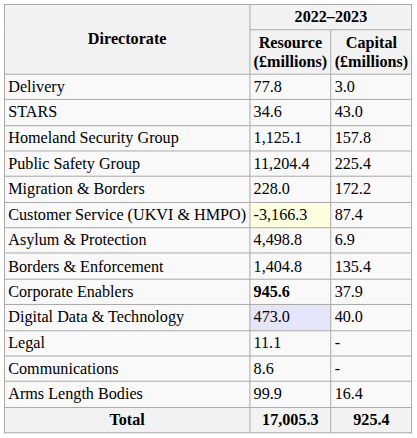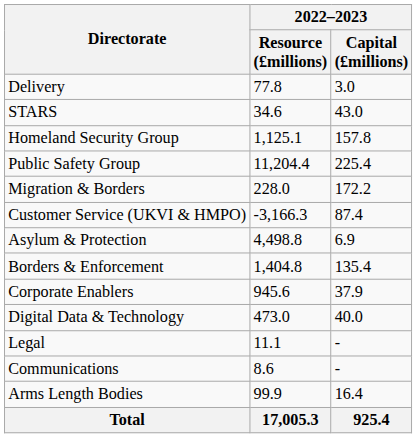(280, 214) lightyellow background -> (280, 214) no background
(272, 291) bold -> (272, 291) normal
(272, 317) lavender background -> (272, 317) no background
